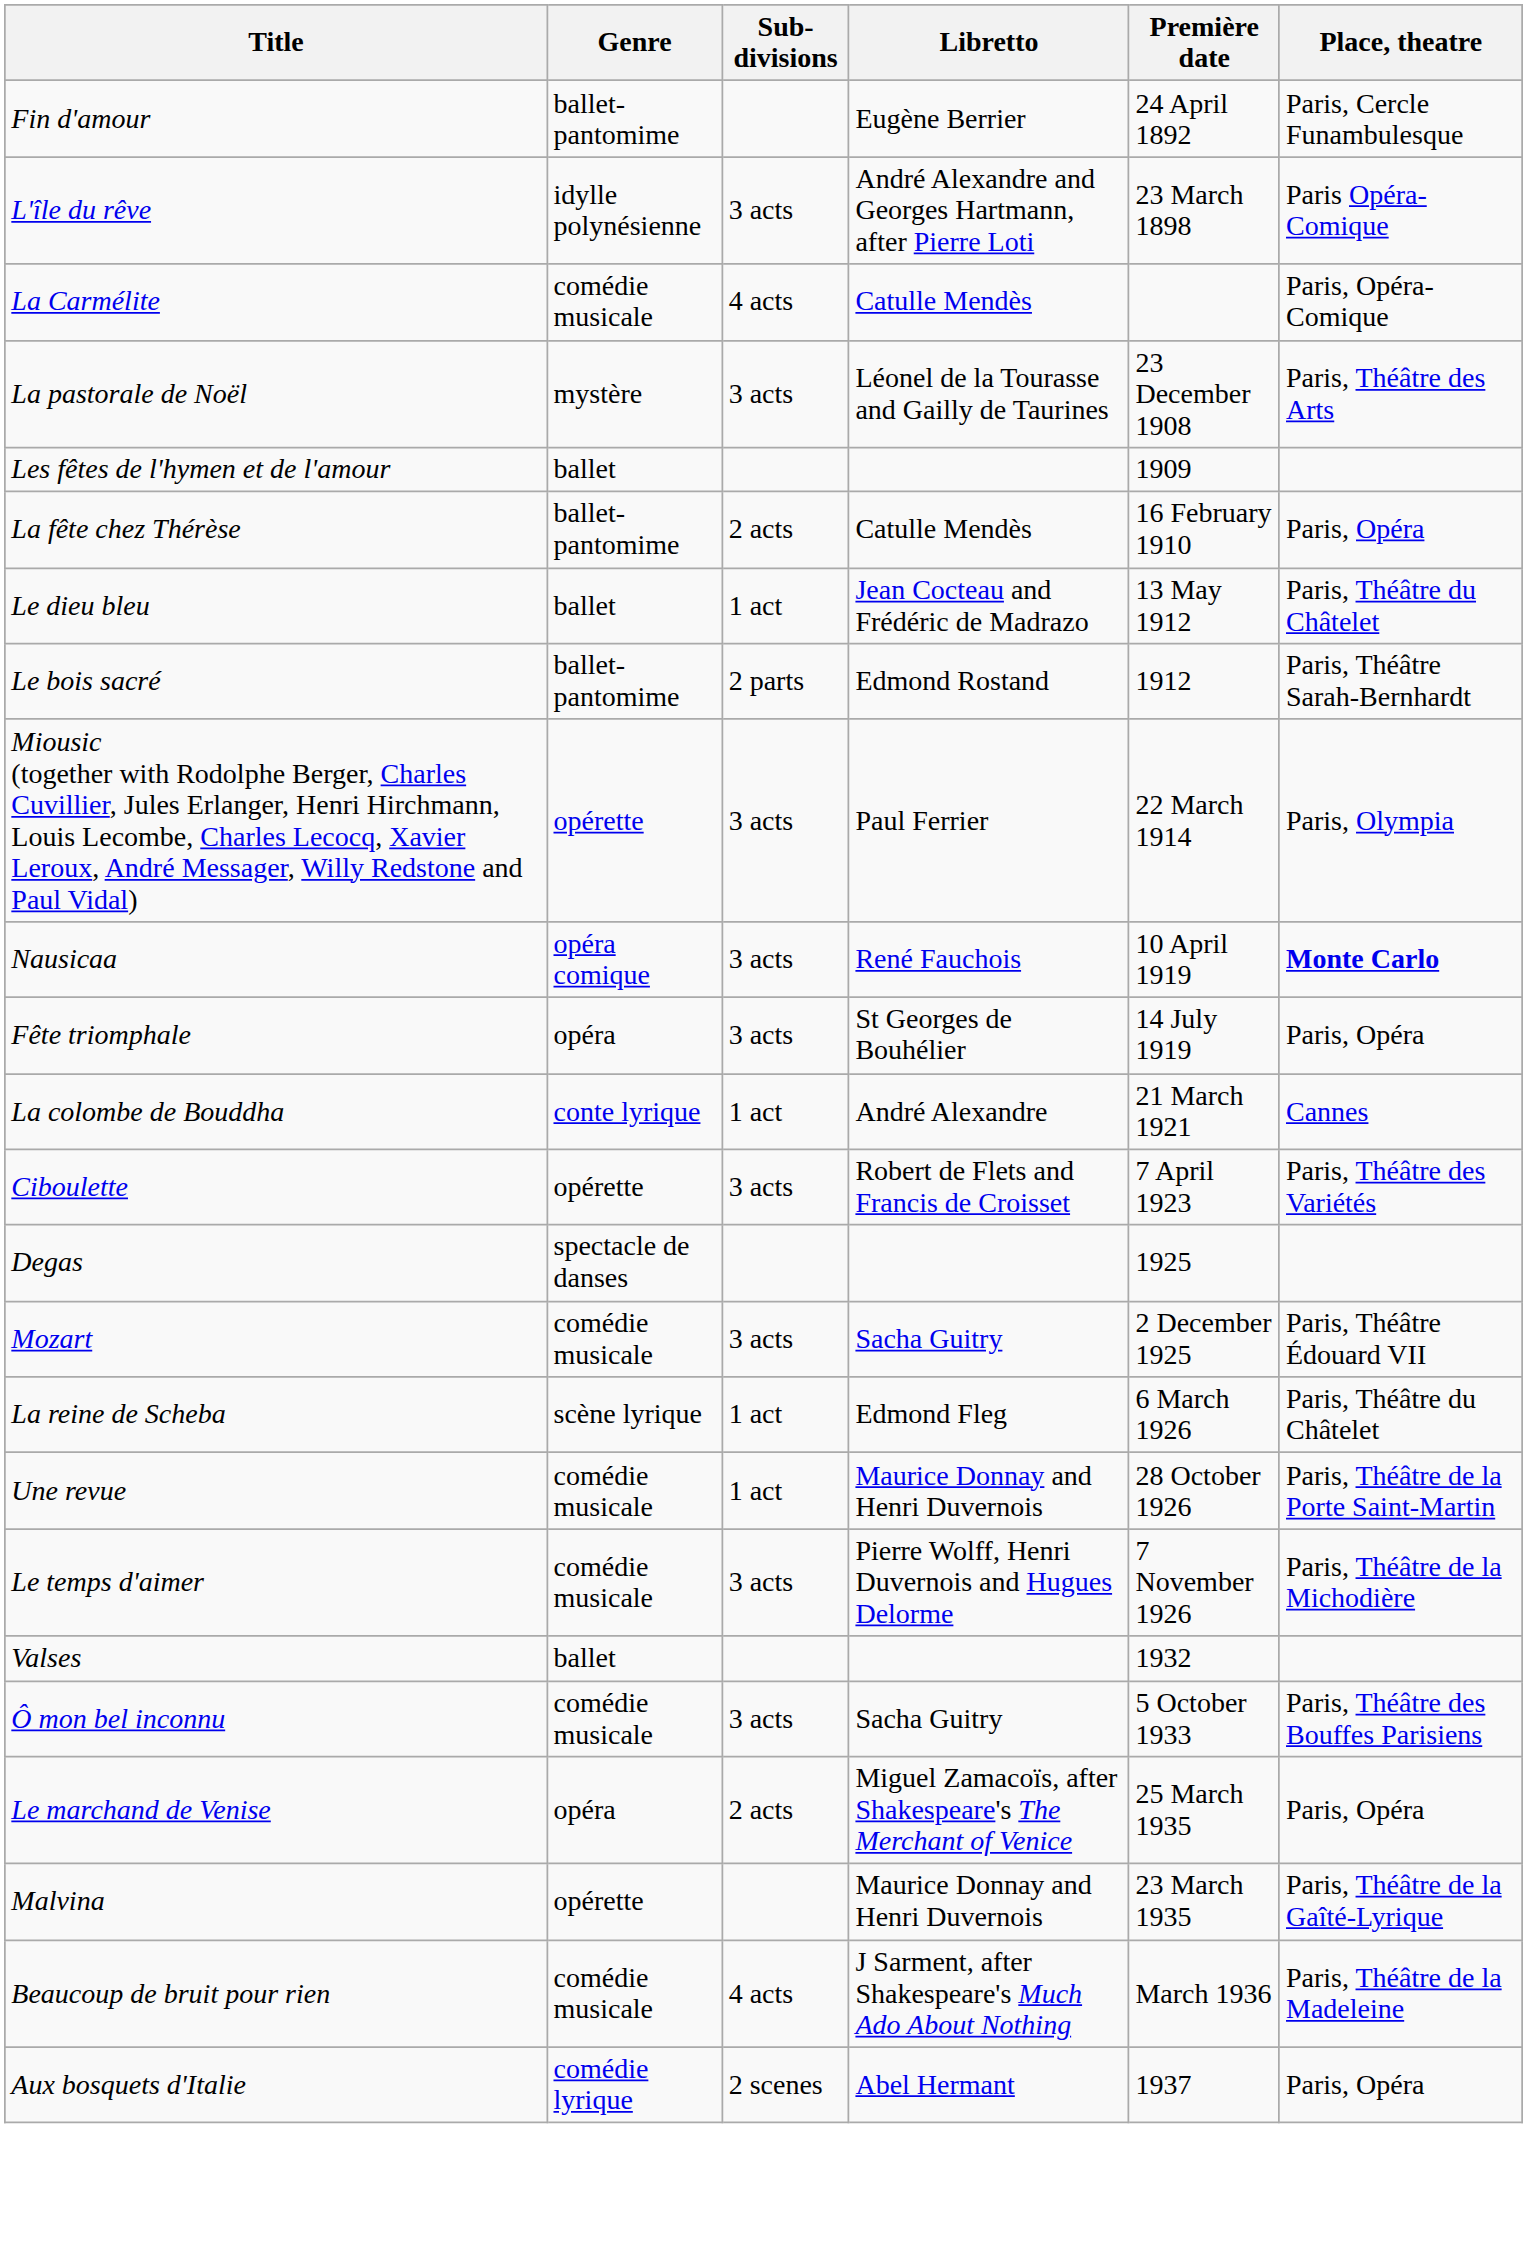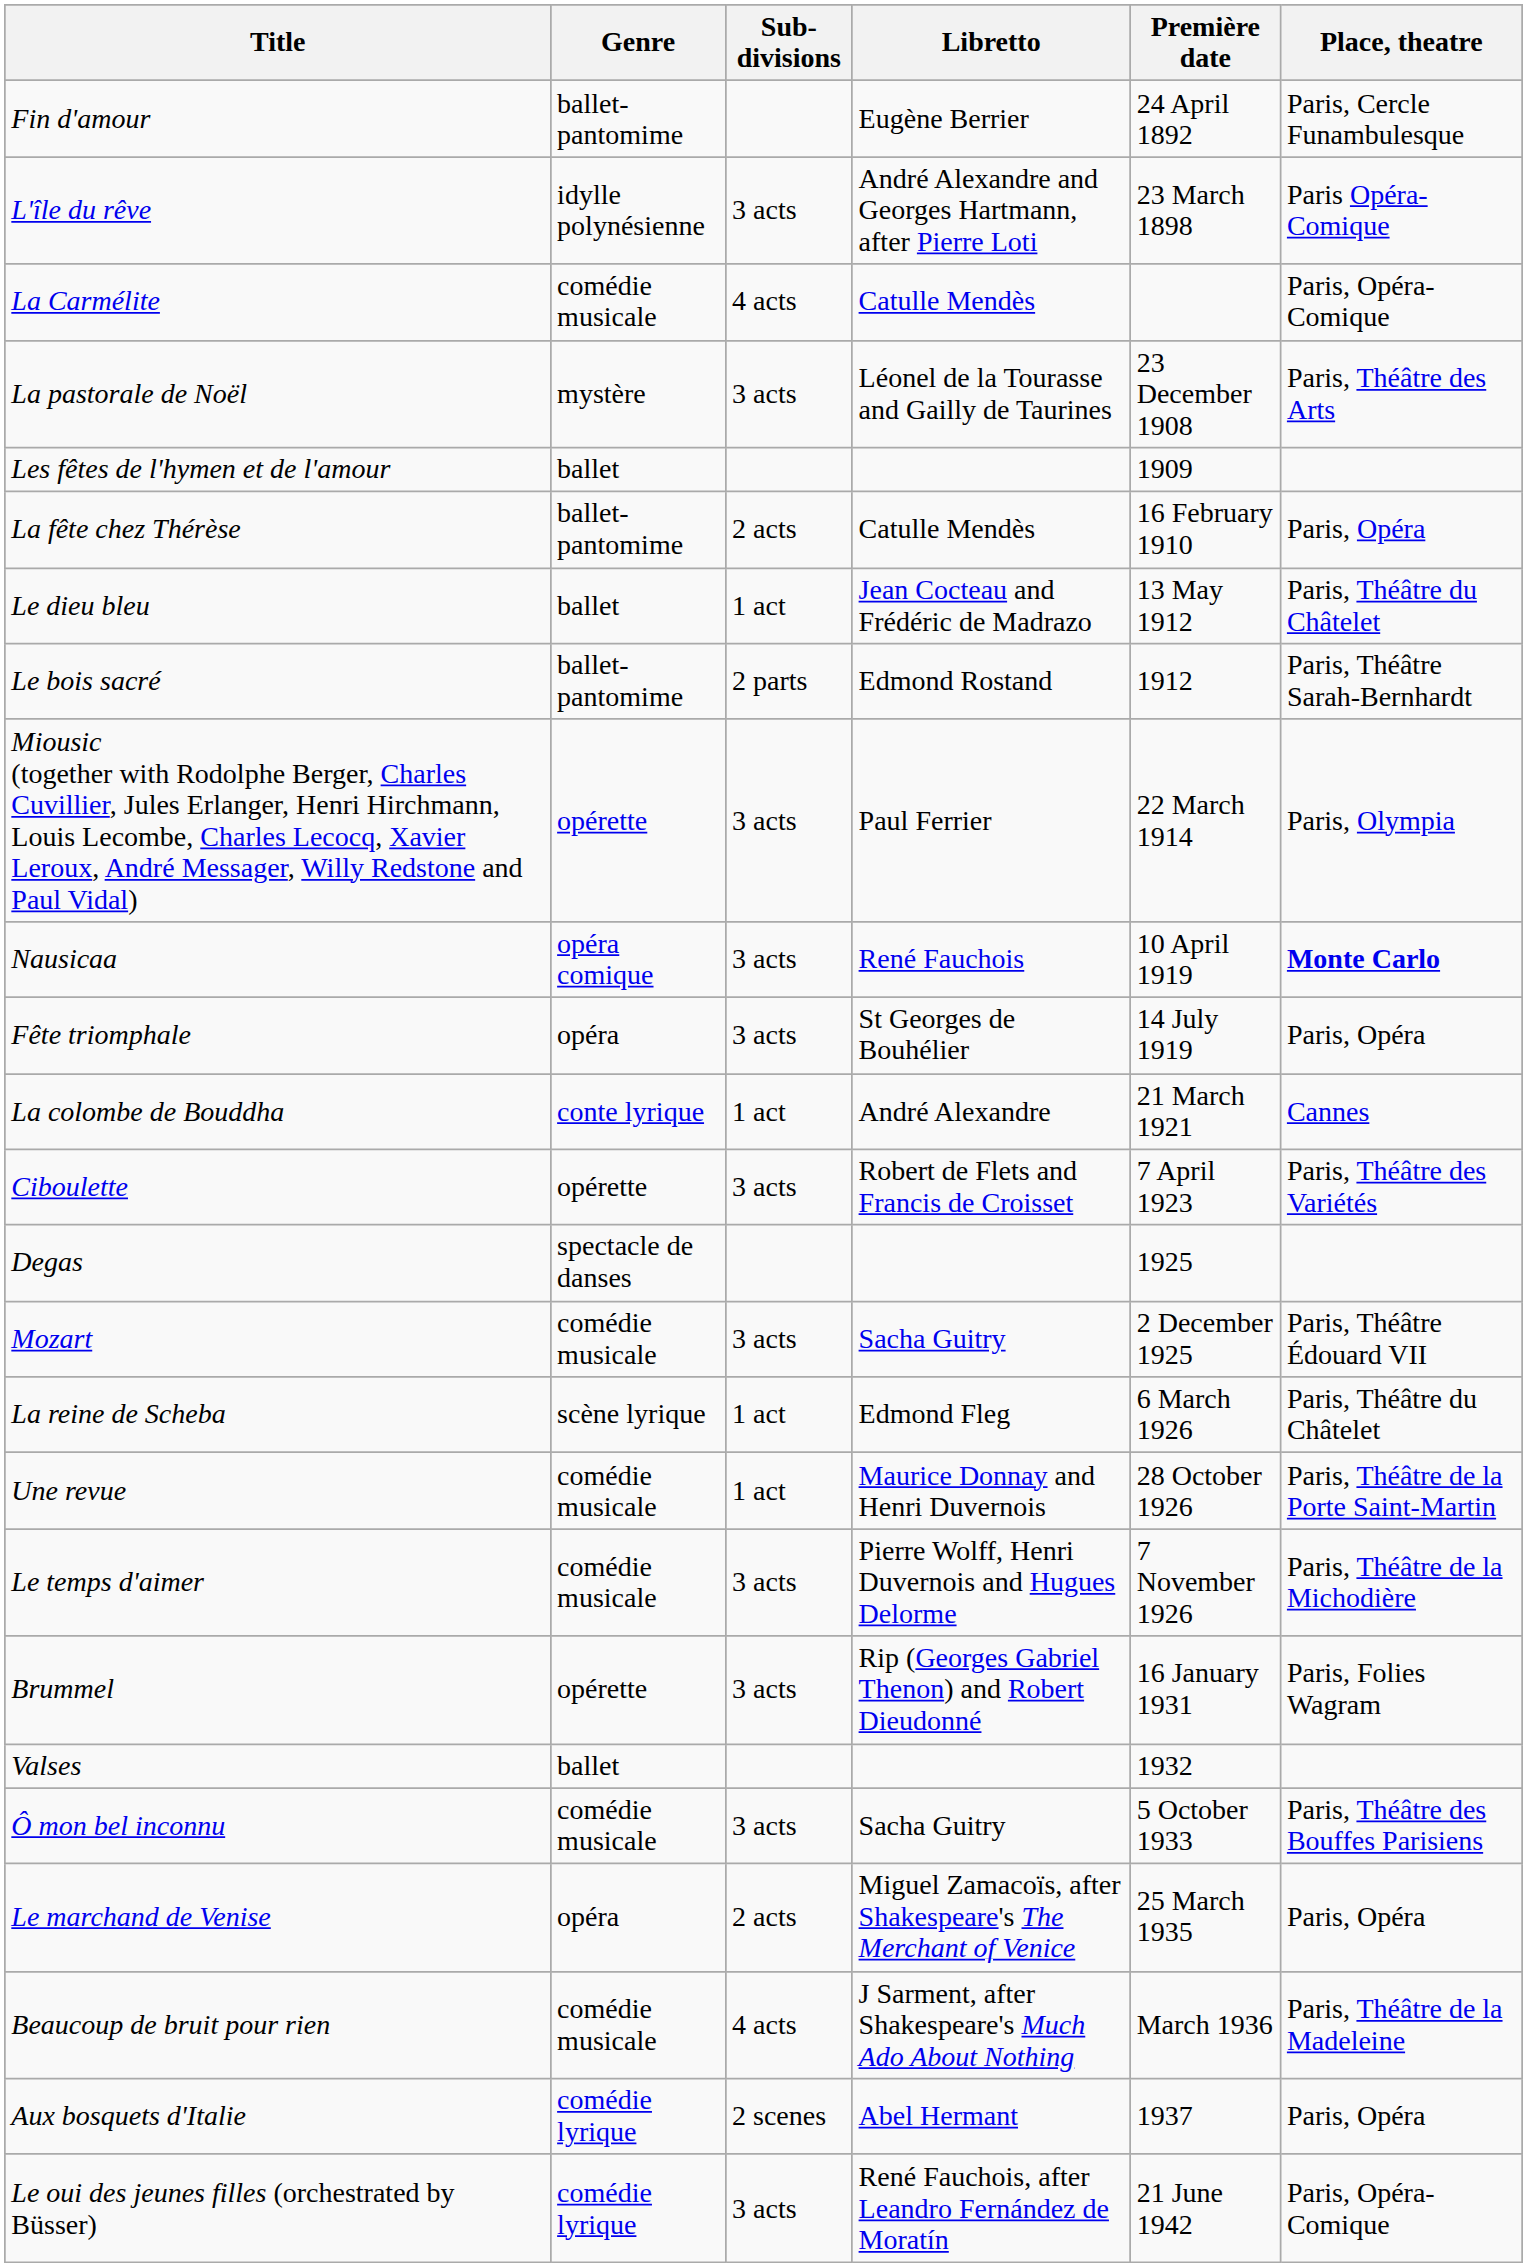+ row: (63, 1689)
- row: (58, 1901)
+ row: (233, 2207)
